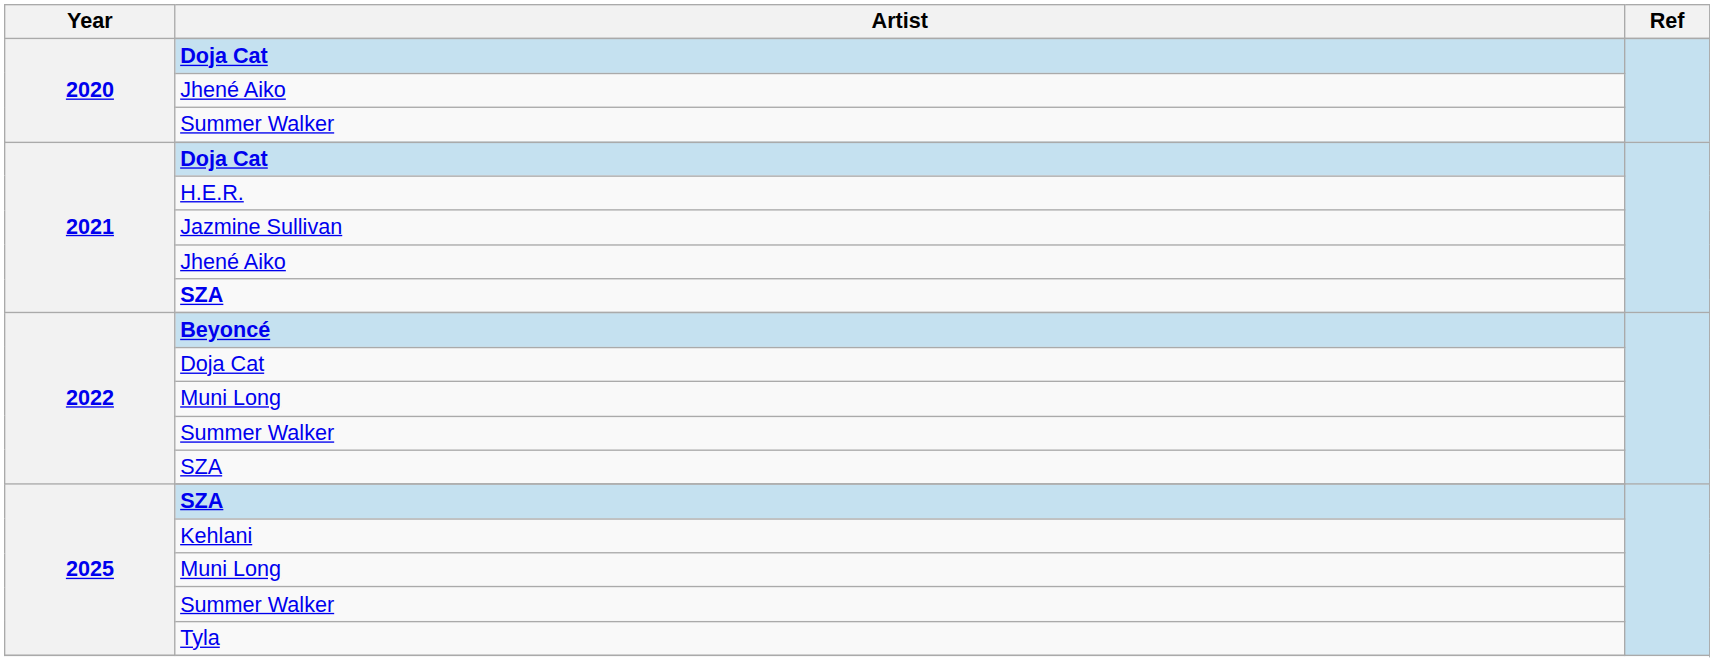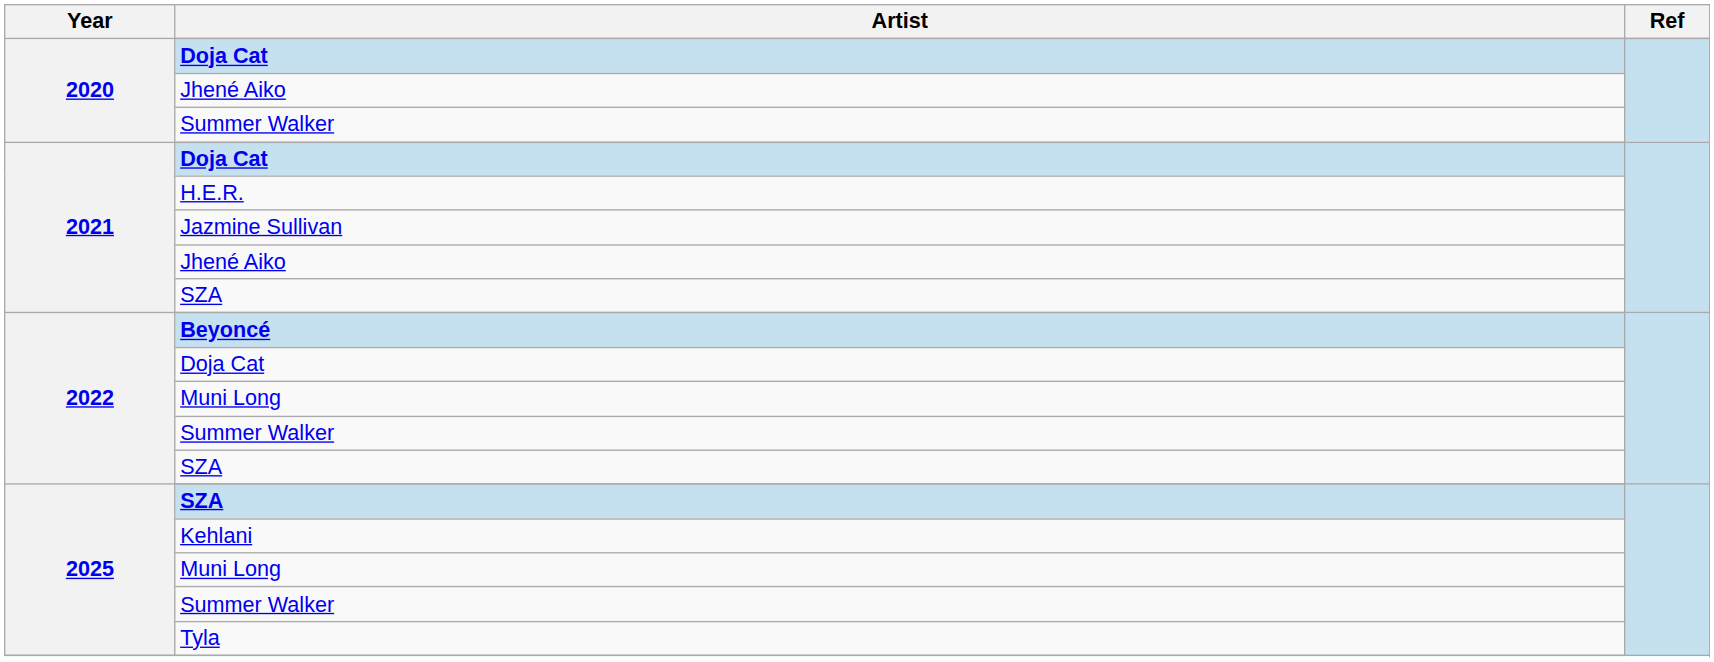(202, 295) bold -> (201, 295) normal
